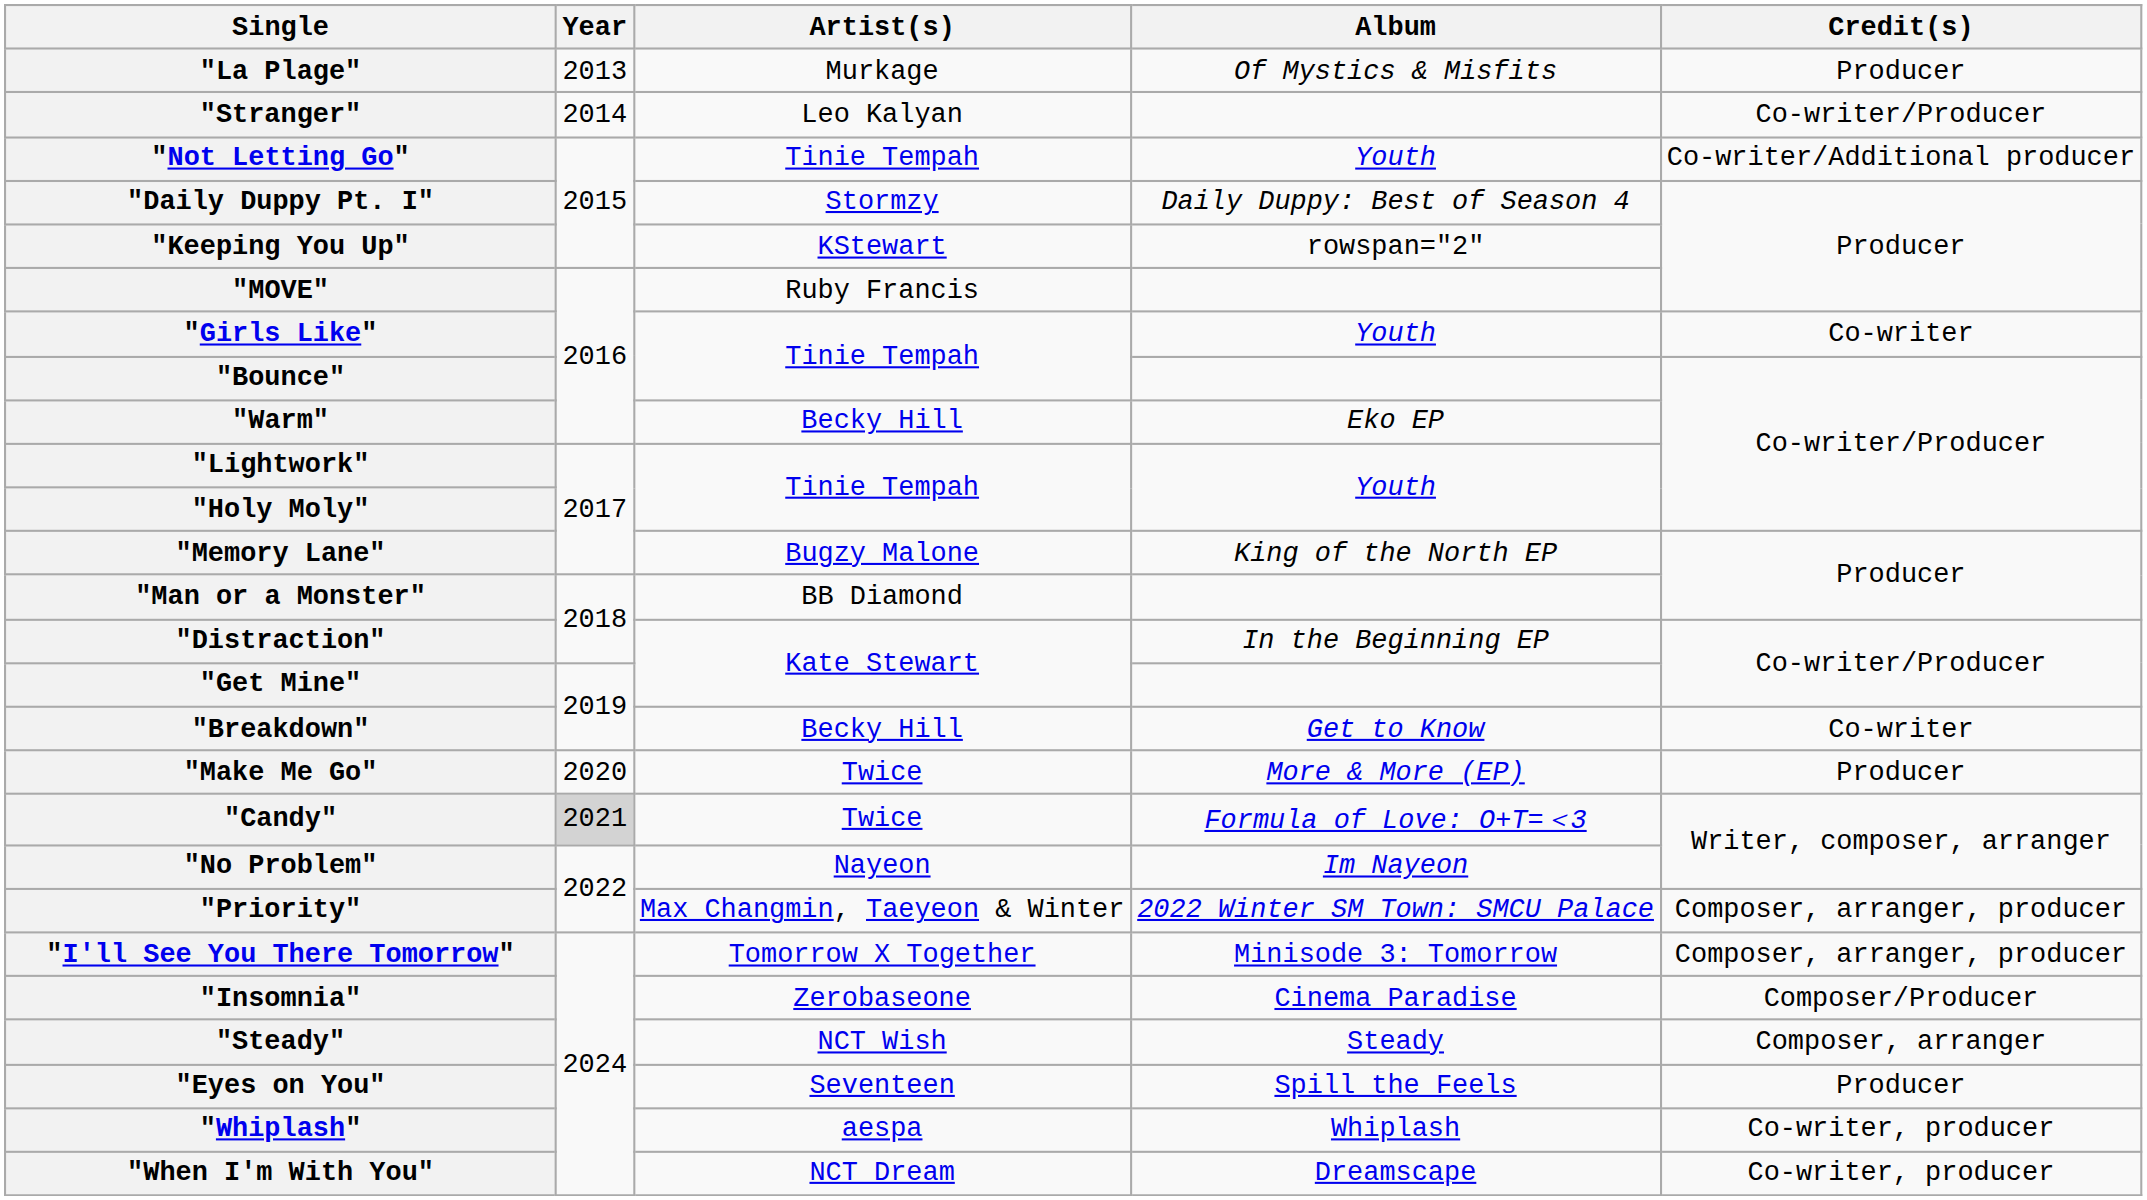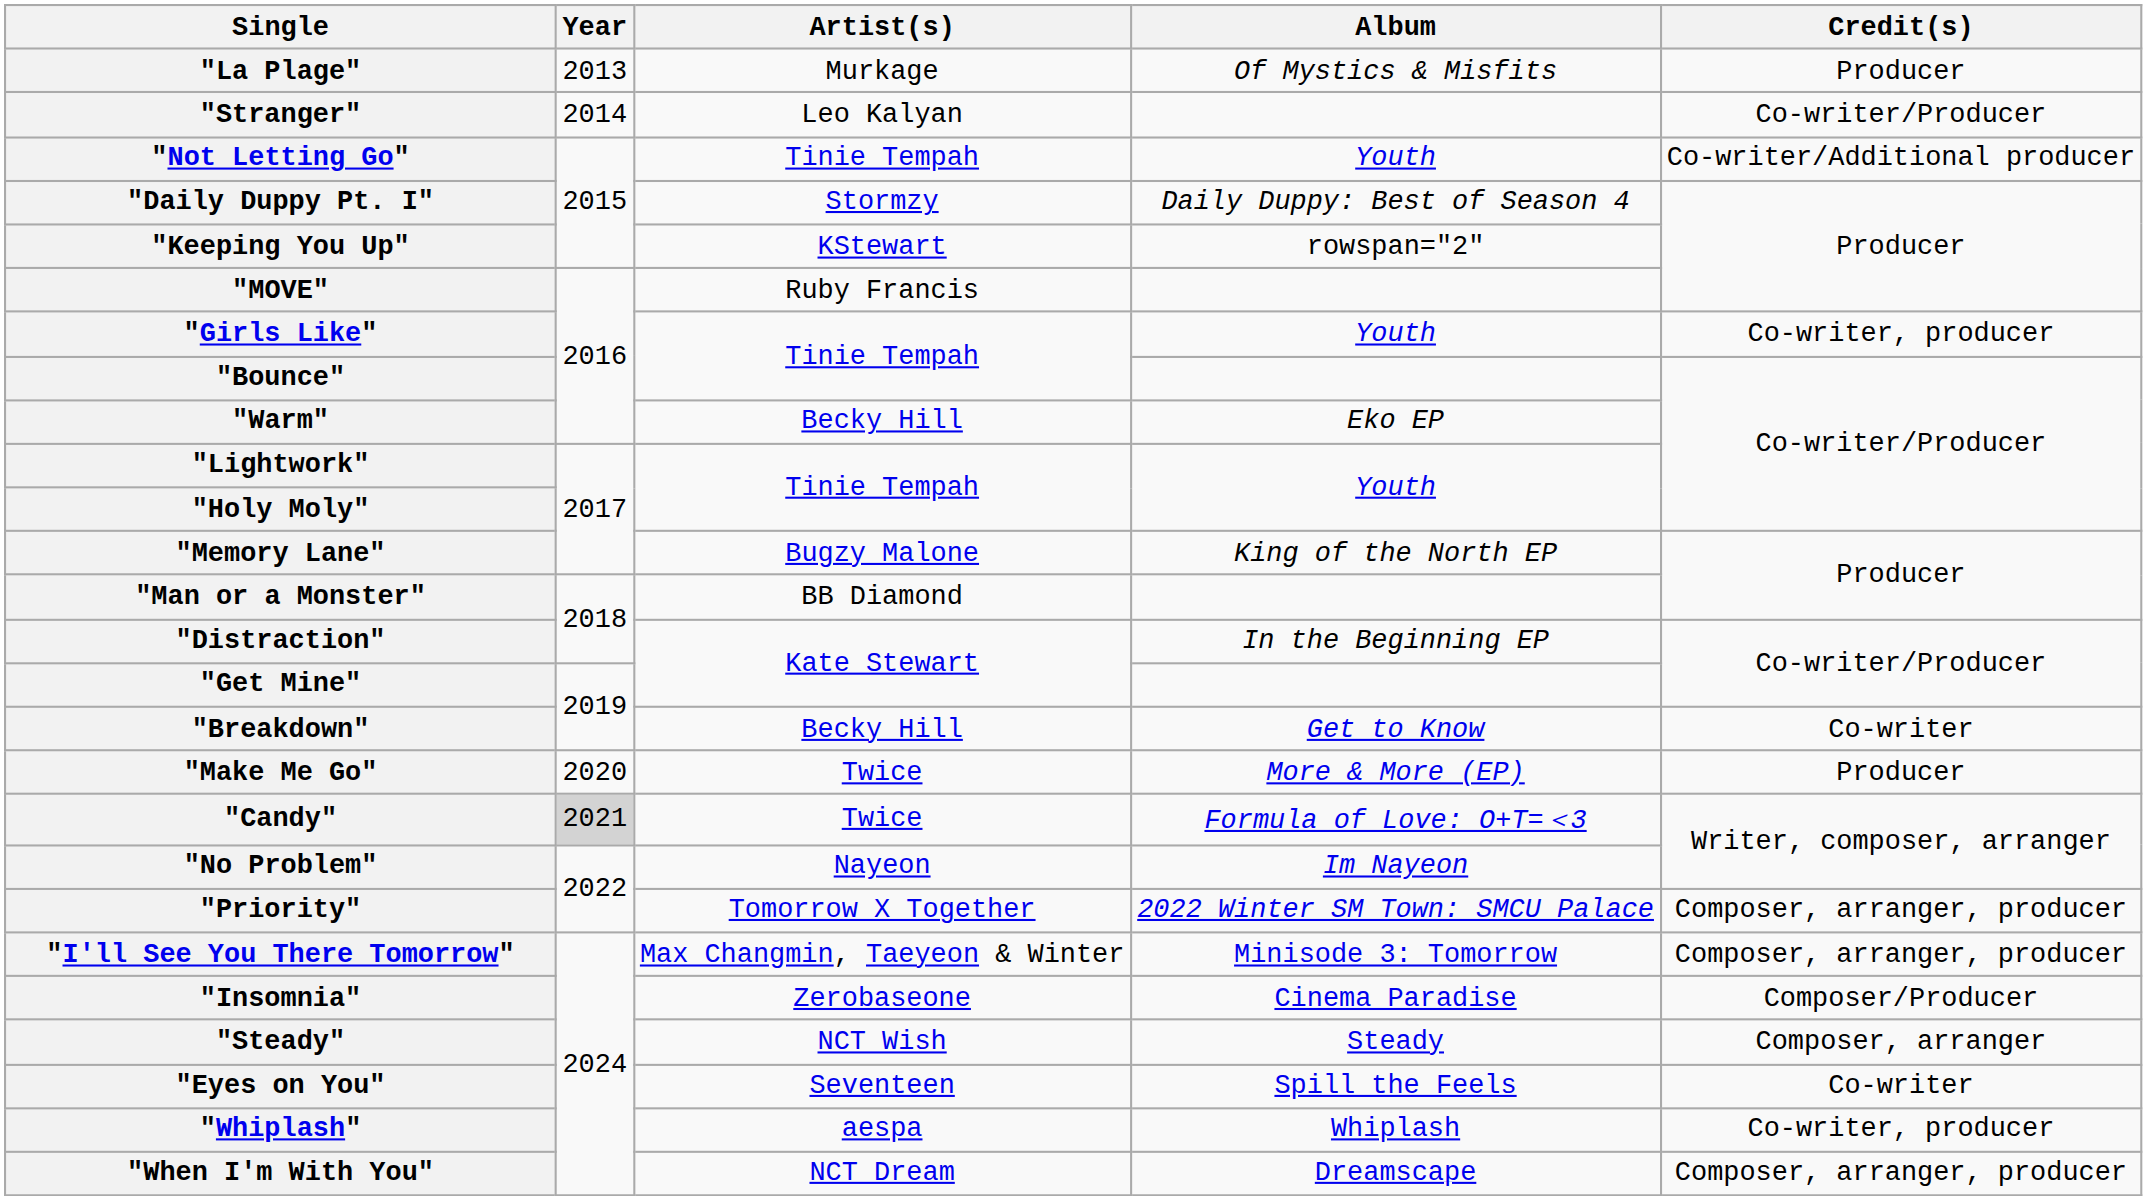(1901, 334) Co-writer -> (1901, 334) Co-writer, producer
(882, 910) Max Changmin, Taeyeon & Winter -> (882, 910) Tomorrow X Together
(882, 954) Tomorrow X Together -> (882, 954) Max Changmin, Taeyeon & Winter
(1901, 1086) Producer -> (1901, 1086) Co-writer
(1901, 1173) Co-writer, producer -> (1901, 1173) Composer, arranger, producer
